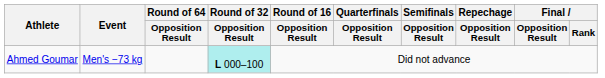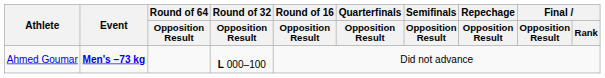(112, 60) normal -> (114, 60) bold
(239, 65) paleturquoise background -> (242, 65) no background
